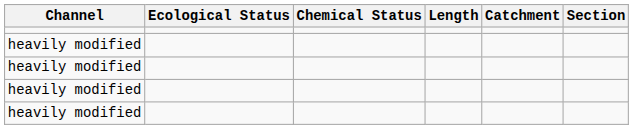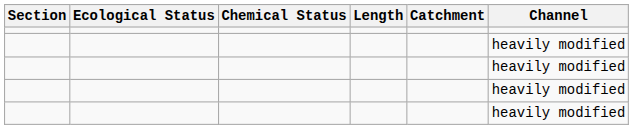columns swapped: (596, 16) <-> (75, 16)
